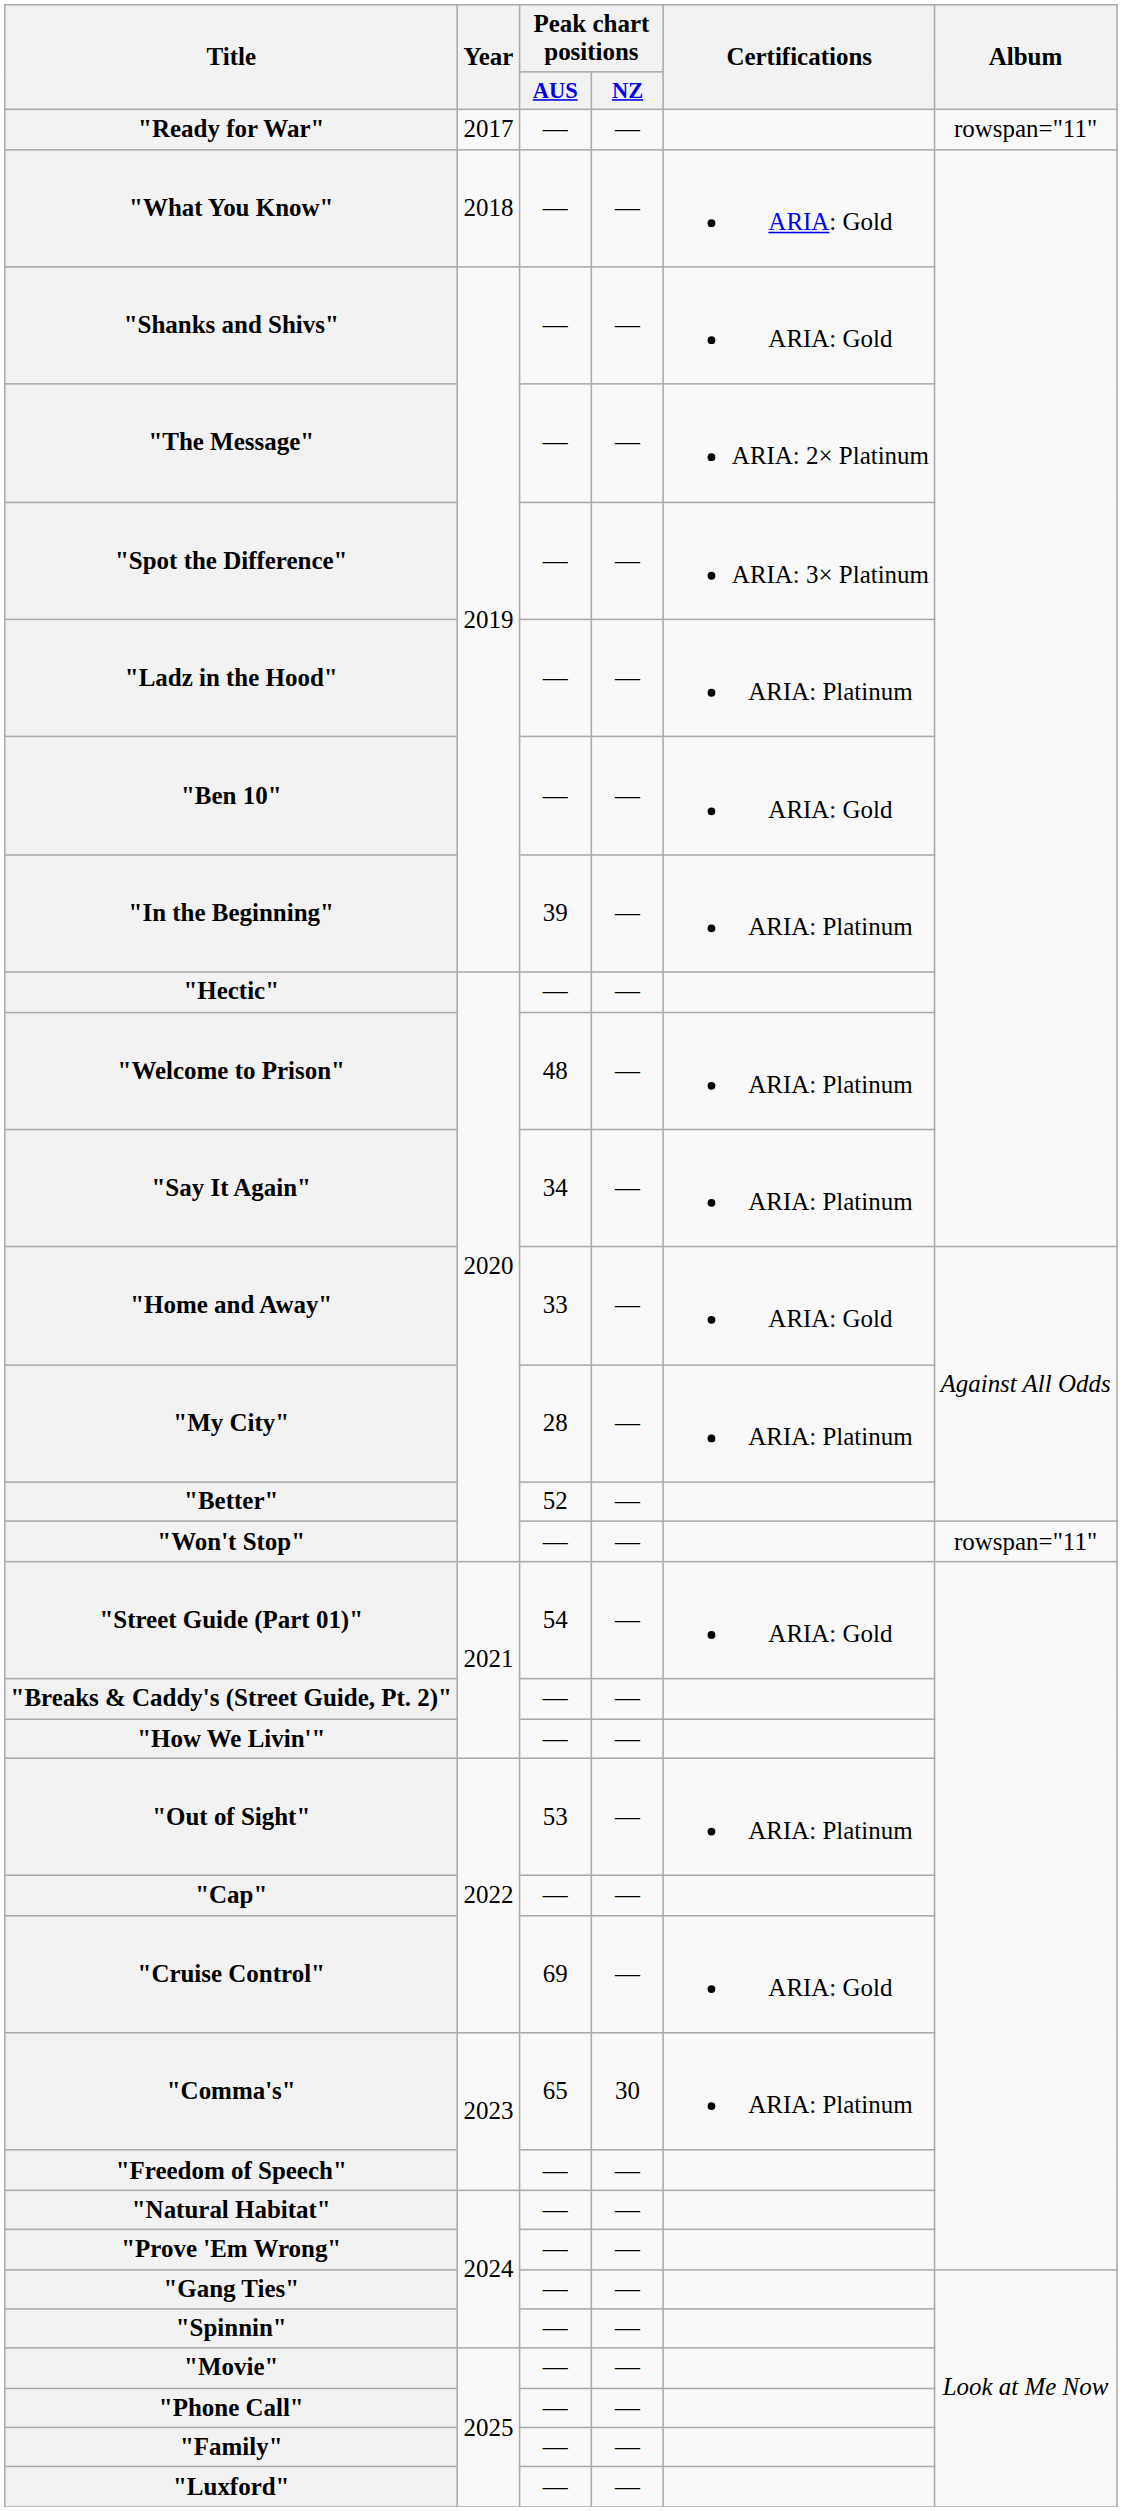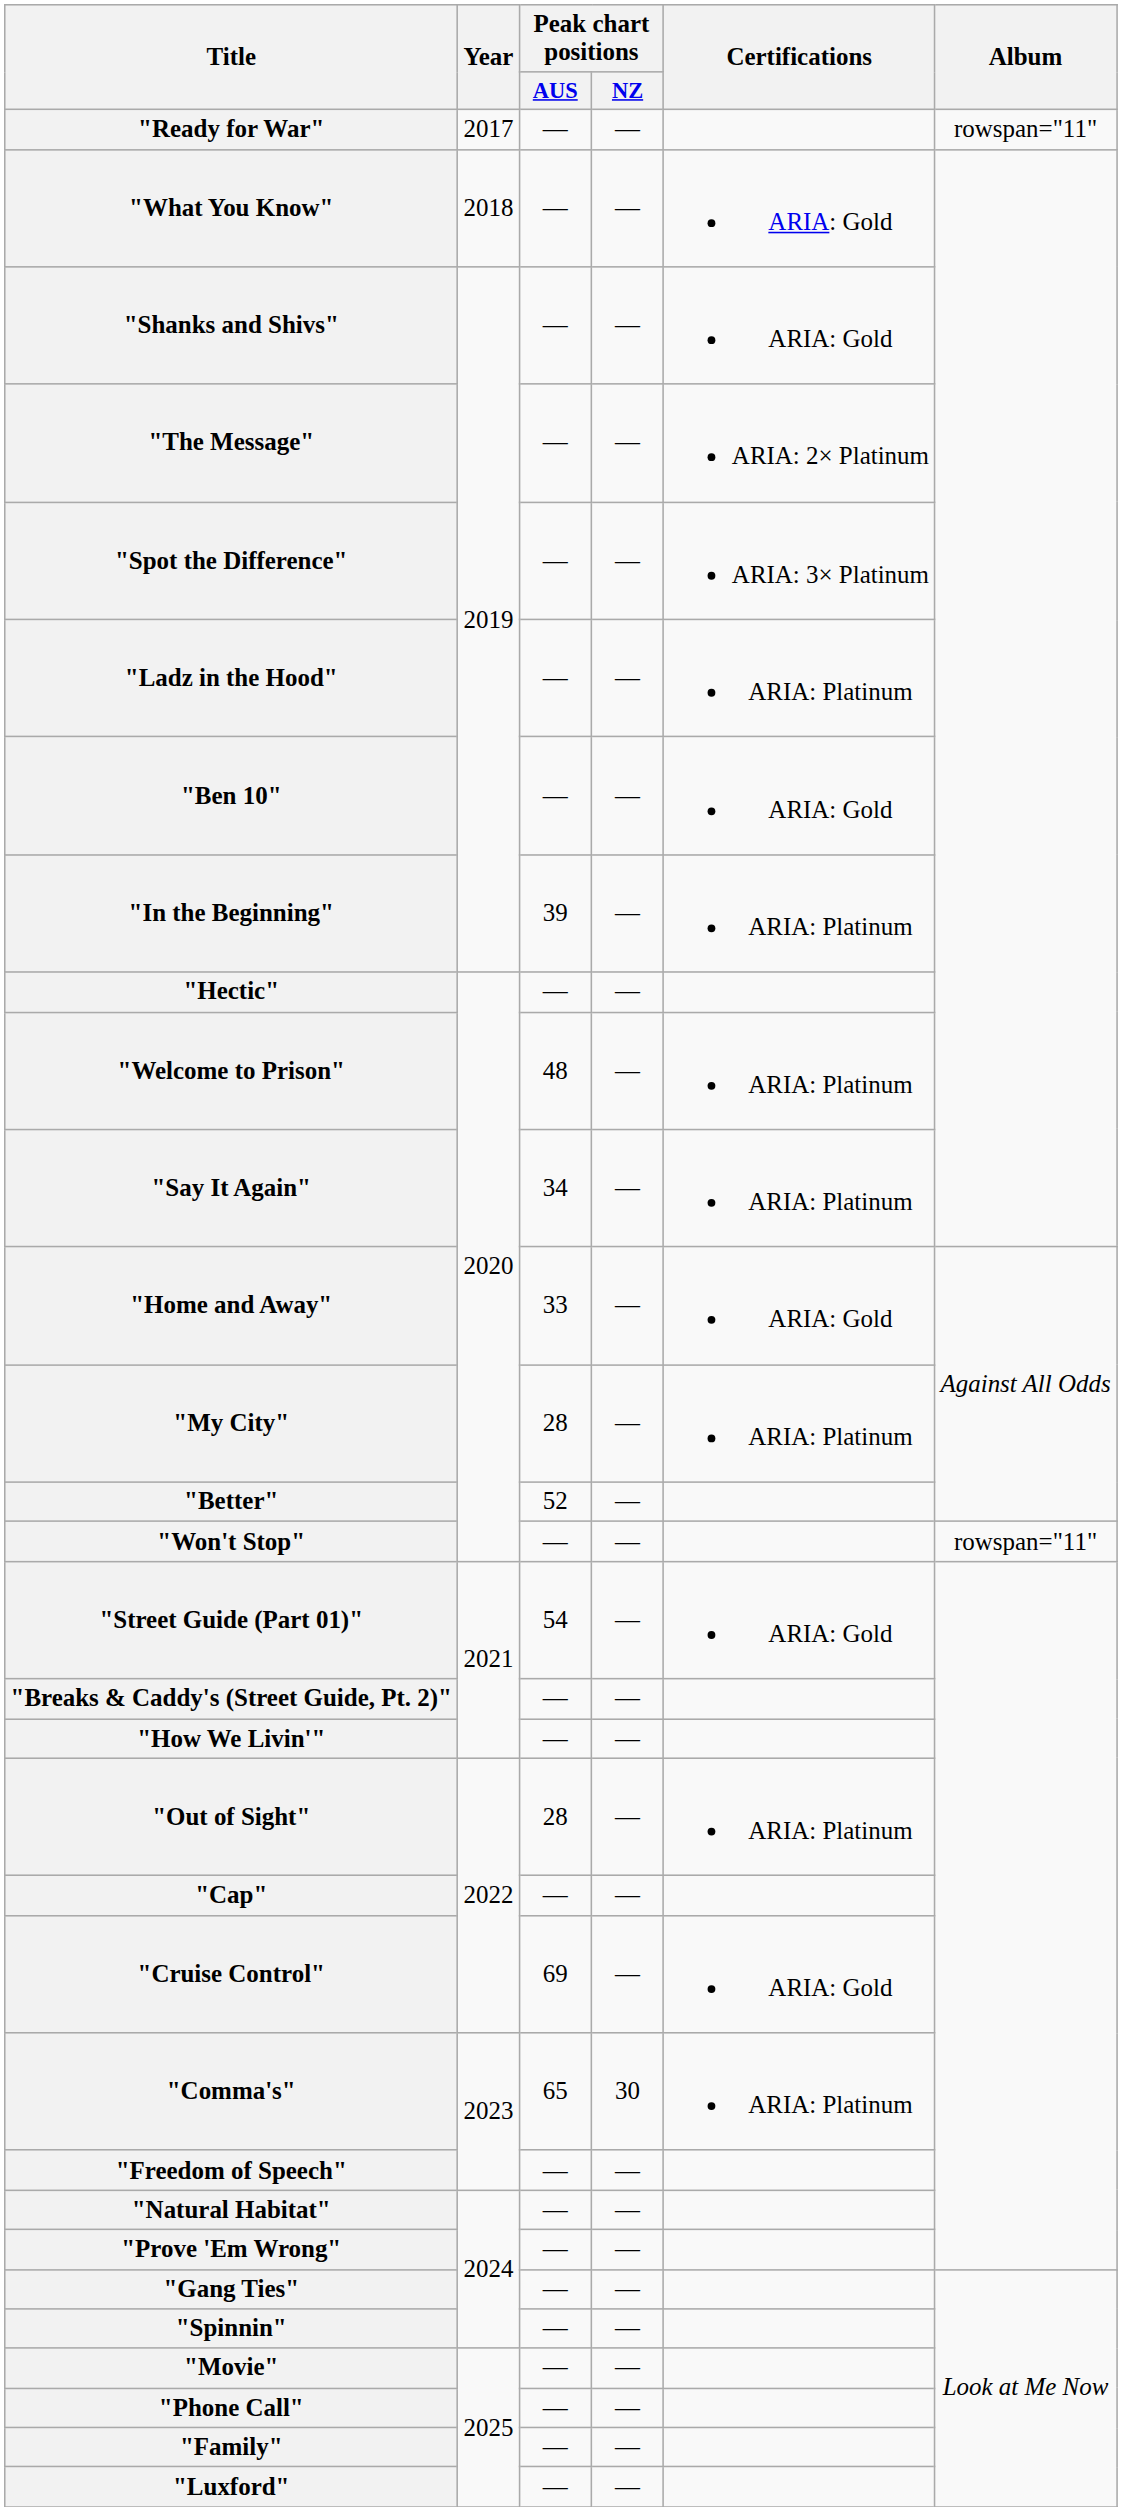(555, 1816) 53 -> (555, 1816) 28
